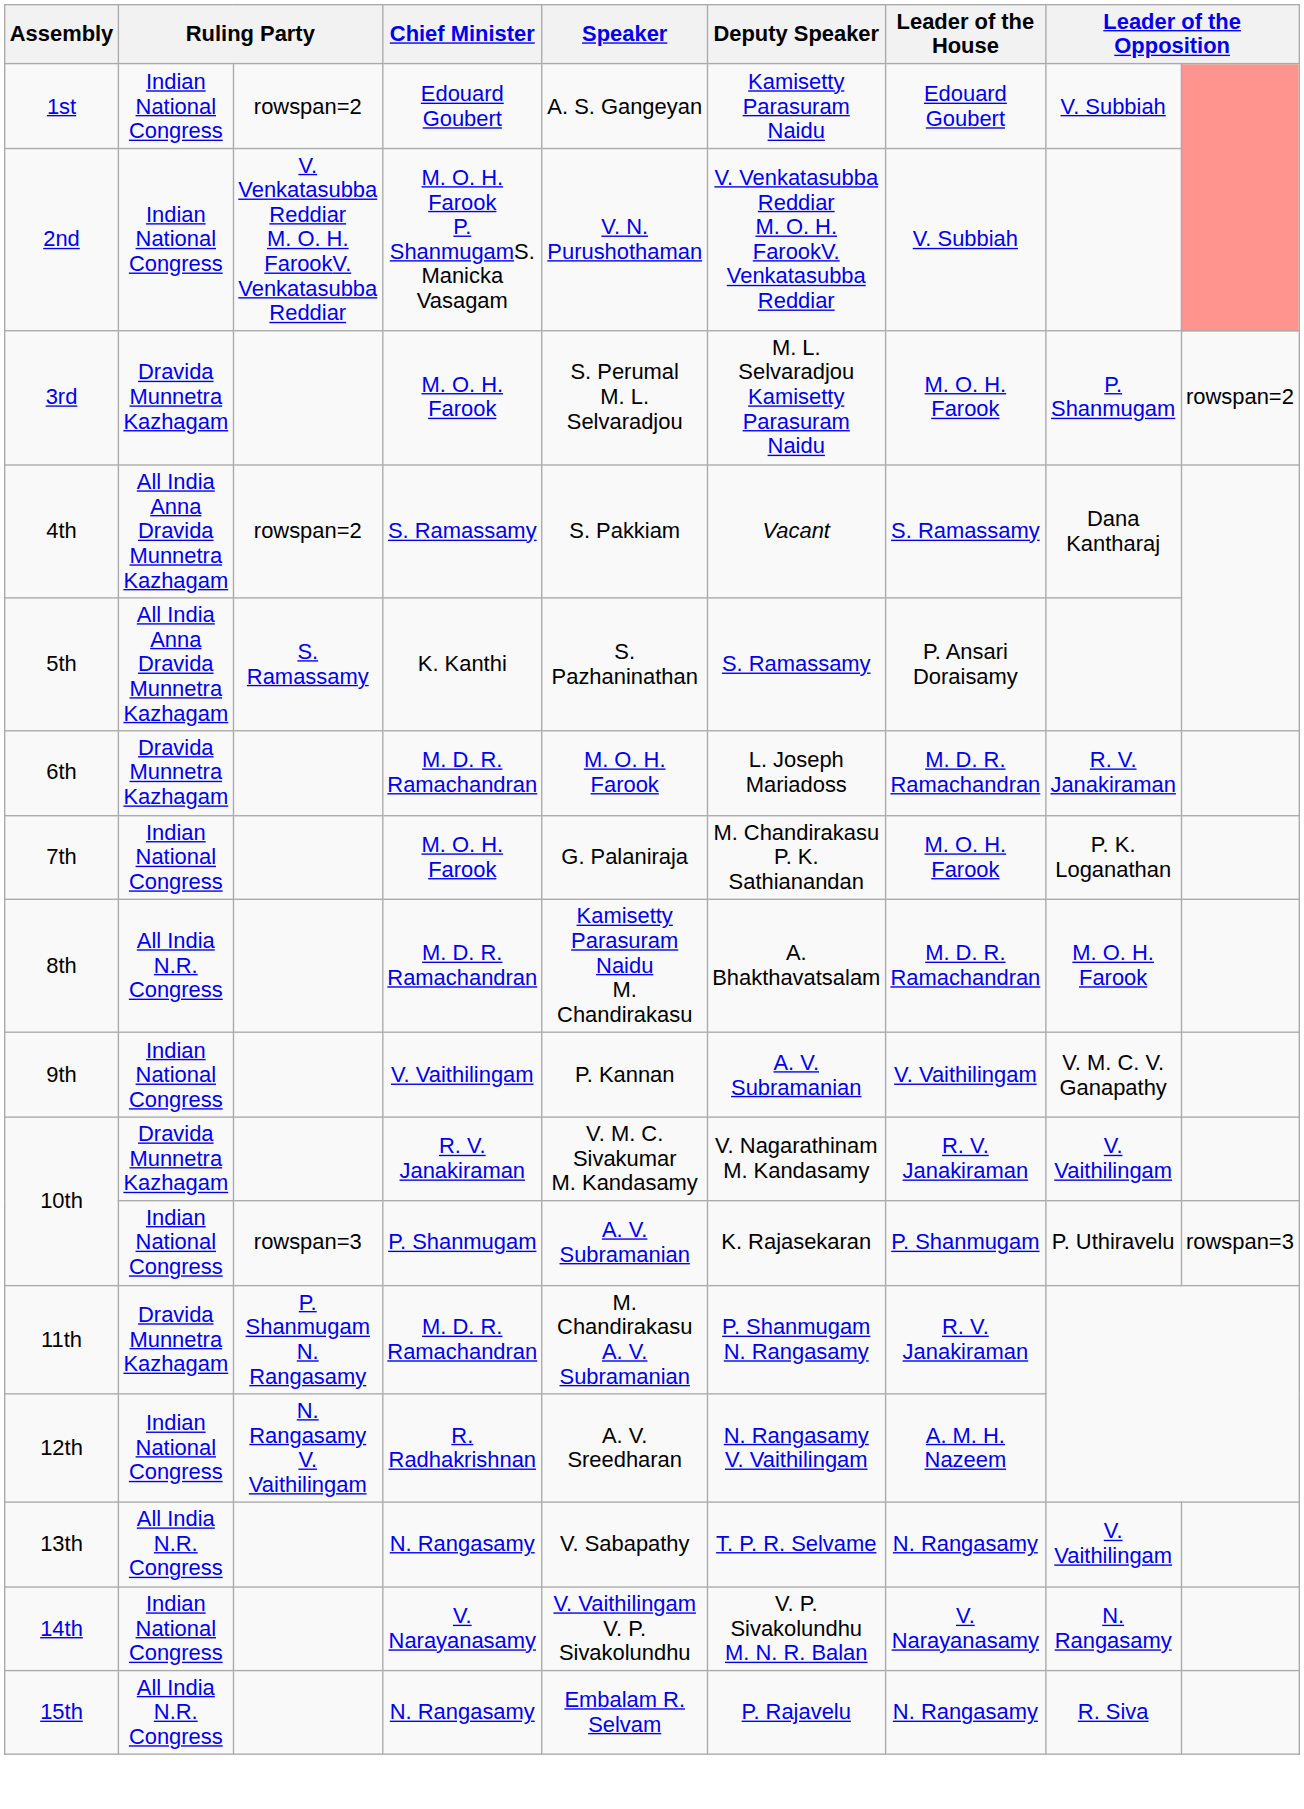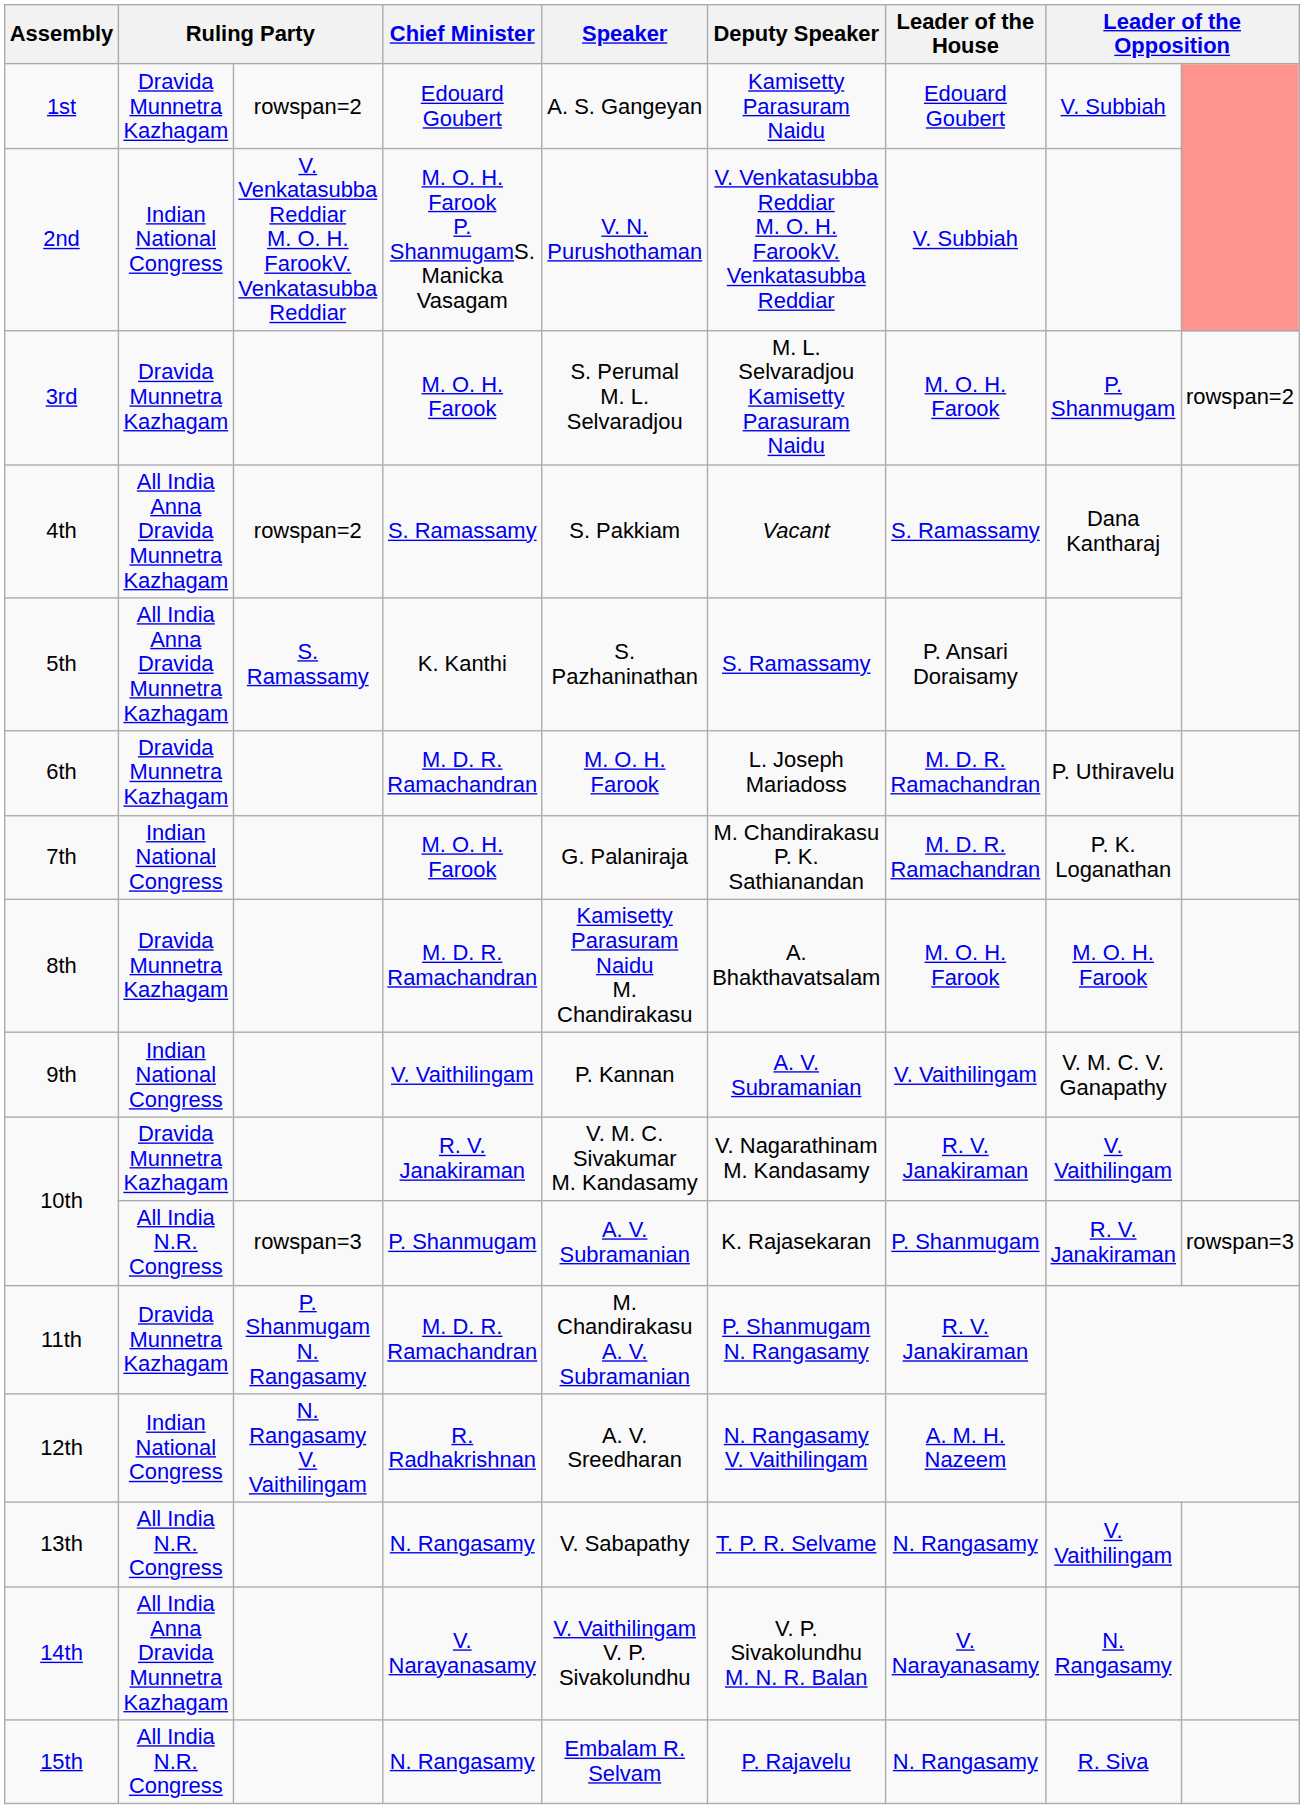(176, 105) Indian National Congress -> (176, 105) Dravida Munnetra Kazhagam
(1113, 772) R. V. Janakiraman -> (1113, 772) P. Uthiravelu
(965, 857) M. O. H. Farook -> (965, 857) M. D. R. Ramachandran
(176, 965) All India N.R. Congress -> (176, 965) Dravida Munnetra Kazhagam
(965, 965) M. D. R. Ramachandran -> (965, 965) M. O. H. Farook
(176, 1242) Indian National Congress -> (176, 1242) All India N.R. Congress
(1113, 1242) P. Uthiravelu -> (1113, 1242) R. V. Janakiraman
(176, 1628) Indian National Congress -> (176, 1653) All India Anna Dravida Munnetra Kazhagam
